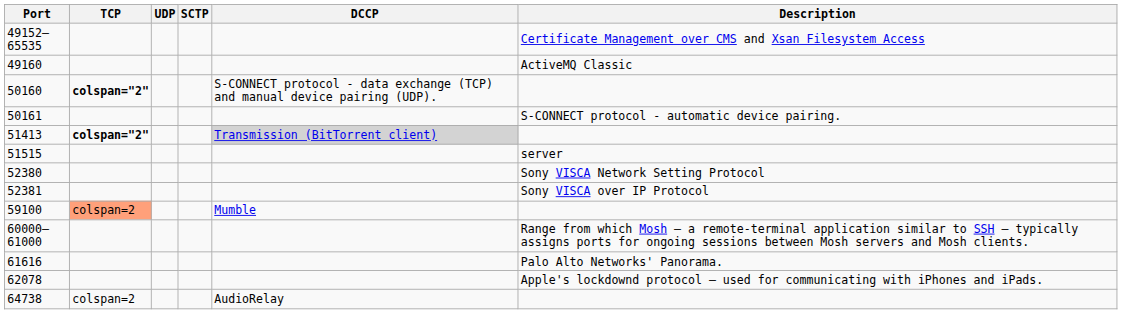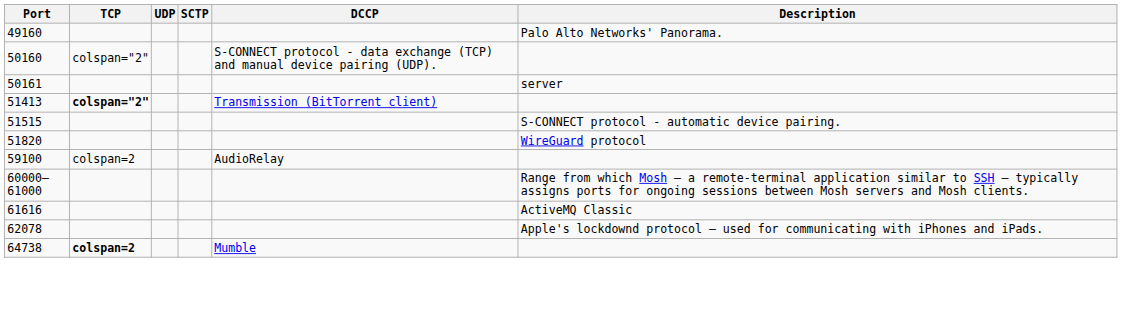- row: (28, 39)
(577, 65) ActiveMQ Classic -> (622, 33) Palo Alto Networks' Panorama.
(111, 90) bold -> (111, 58) normal
(681, 116) S-CONNECT protocol - automatic device pairing. -> (542, 84) server
(326, 135) lightgrey background -> (326, 103) no background
(542, 154) server -> (681, 122) S-CONNECT protocol - automatic device pairing.
+ row: (25, 140)
- row: (25, 173)
- row: (25, 191)
(104, 210) lightsalmon background -> (104, 159) no background
(235, 210) Mumble -> (249, 159) AudioRelay
(622, 261) Palo Alto Networks' Panorama. -> (577, 210) ActiveMQ Classic
(104, 299) normal -> (104, 248) bold
(249, 299) AudioRelay -> (235, 248) Mumble
